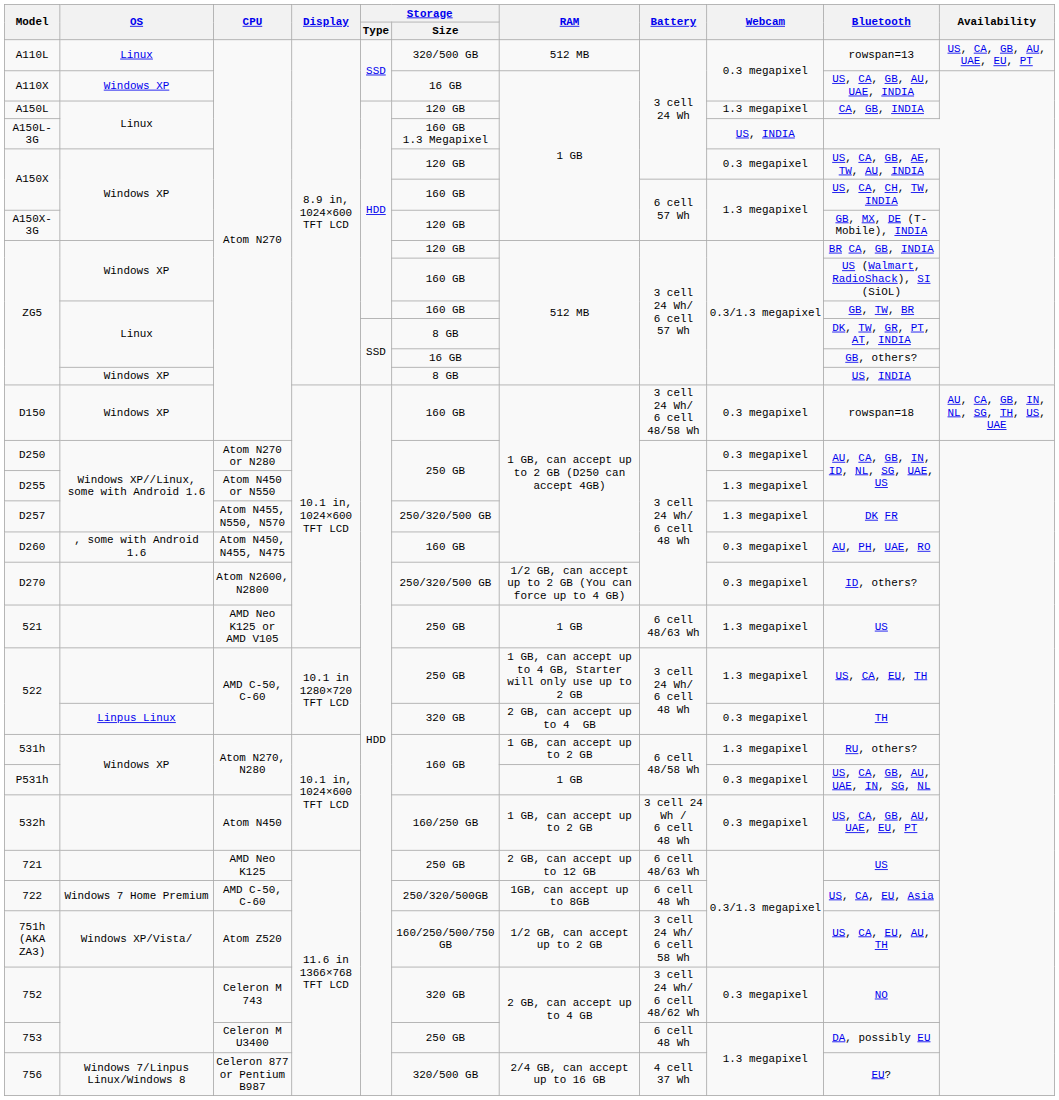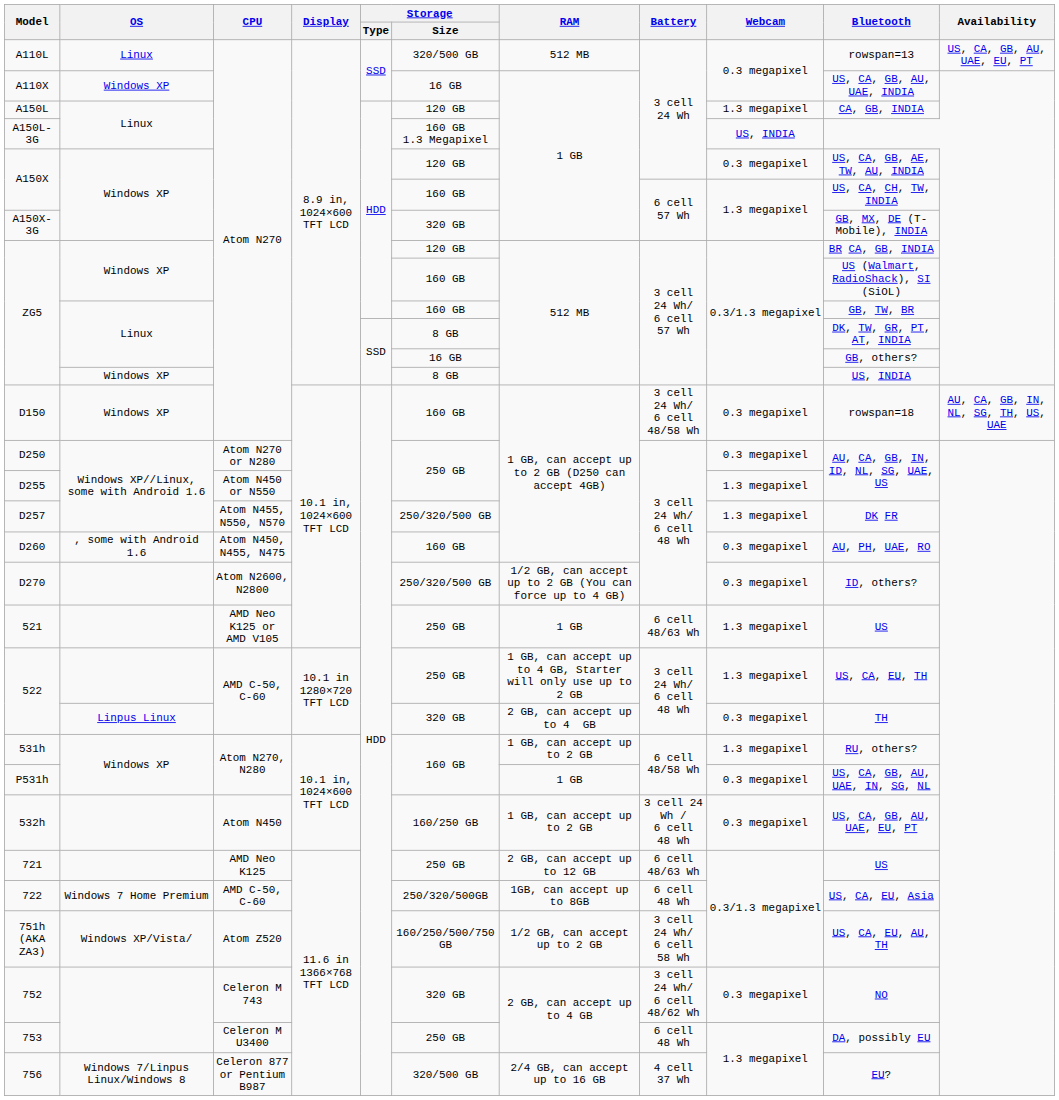(445, 225) 120 GB -> (445, 225) 320 GB
